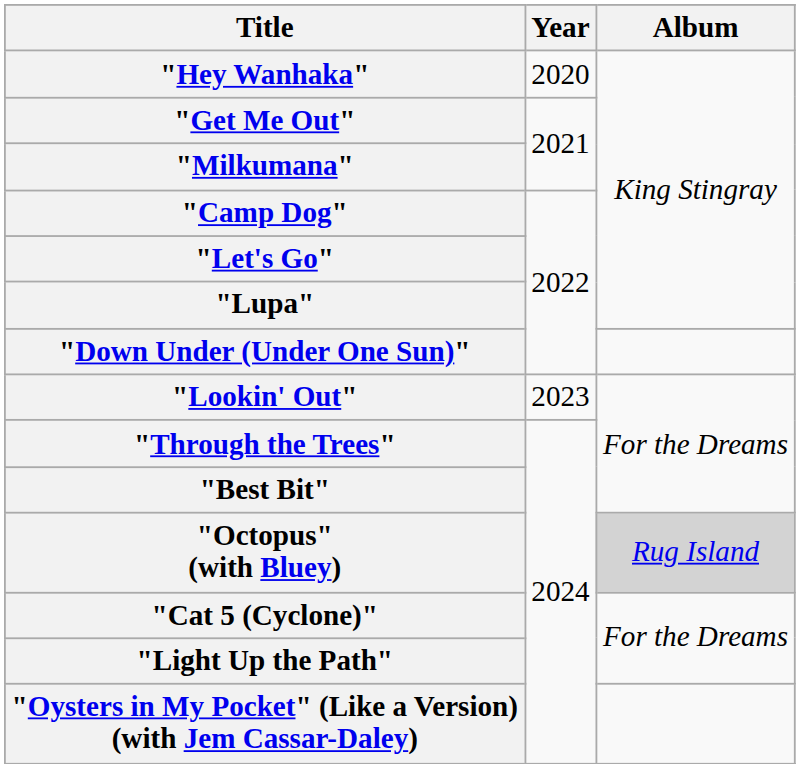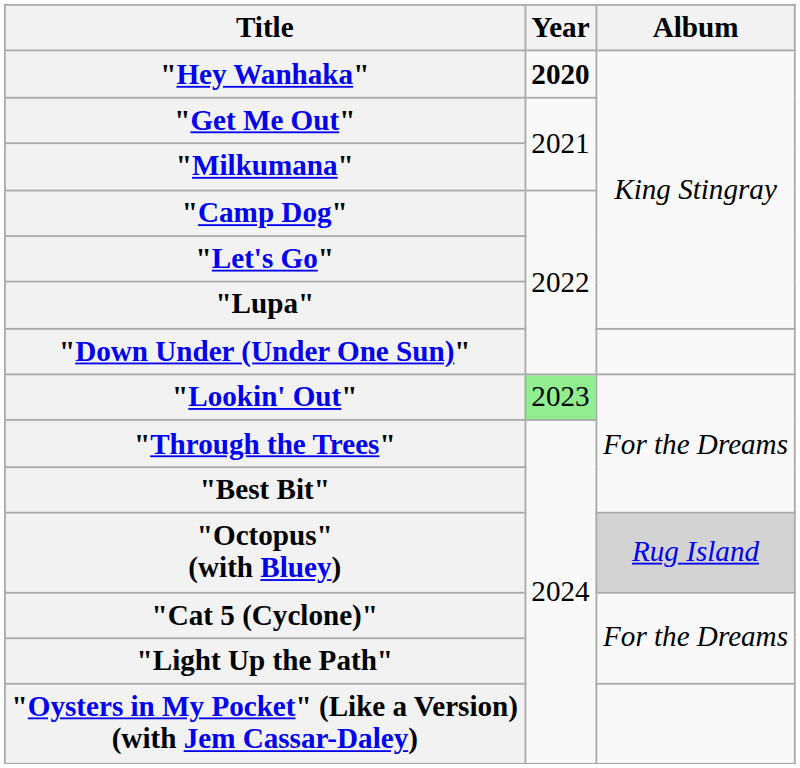(560, 73) normal -> (560, 73) bold
(560, 397) no background -> (560, 397) lightgreen background
